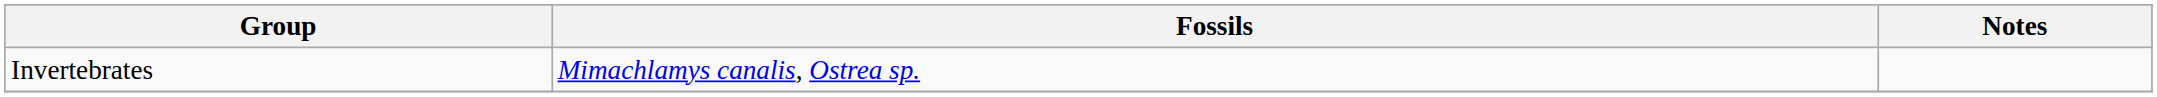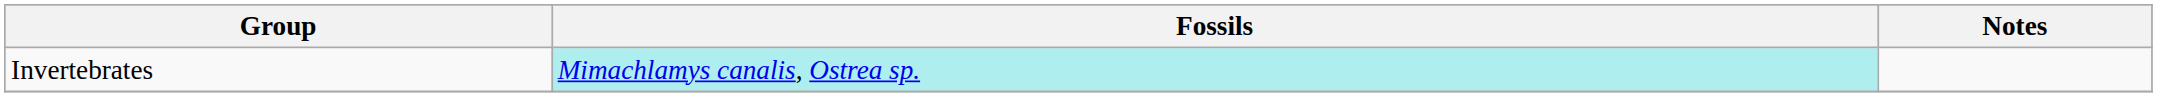(739, 69) no background -> (739, 69) paleturquoise background
